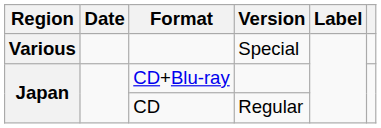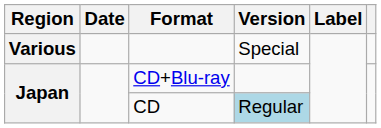(271, 107) no background -> (271, 107) lightblue background
